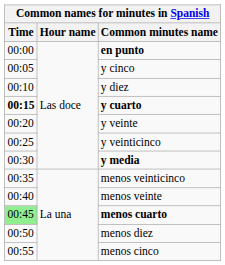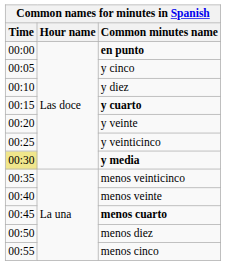(21, 105) bold -> (21, 105) normal
(21, 160) no background -> (21, 160) khaki background
(21, 215) lightgreen background -> (21, 215) no background
